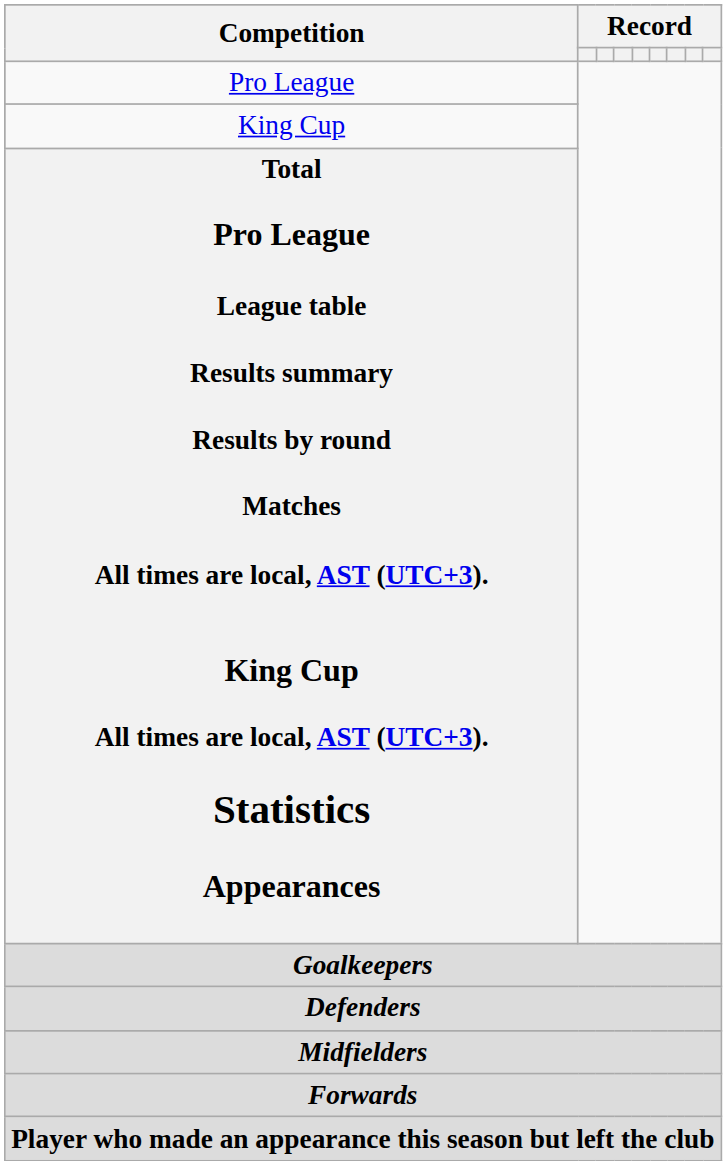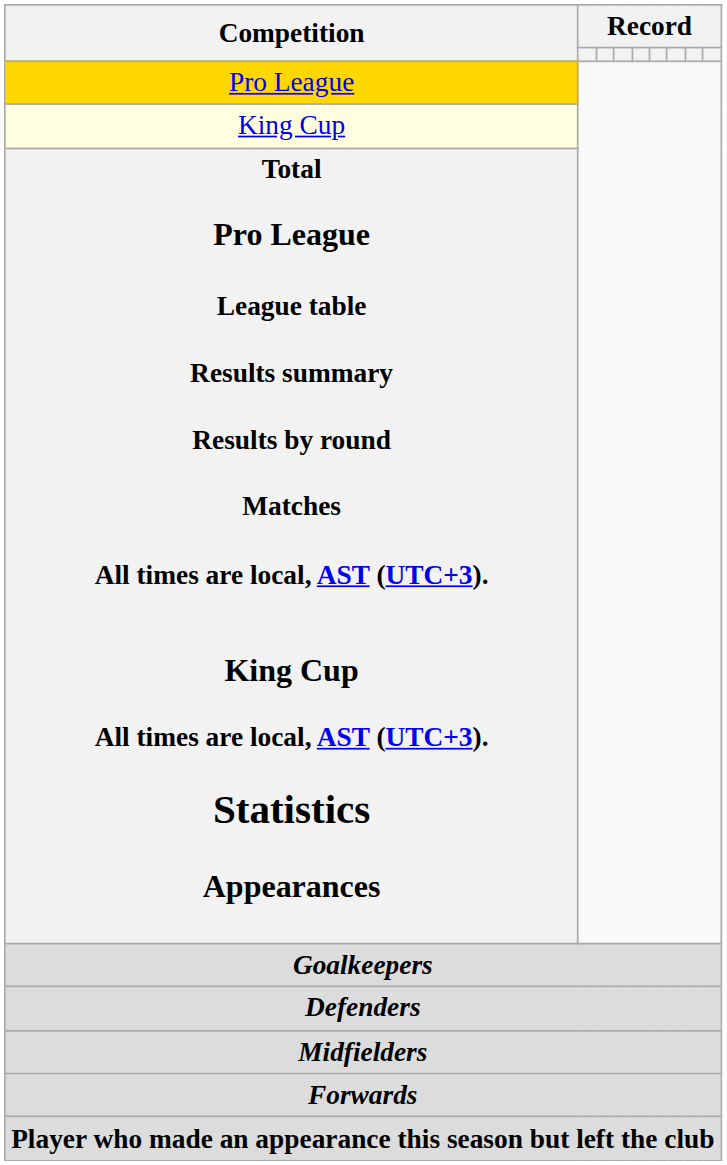(292, 82) no background -> (292, 82) gold background
(292, 125) no background -> (292, 125) lightyellow background
